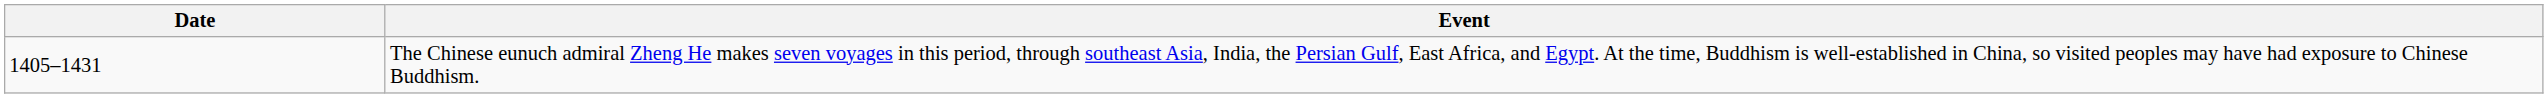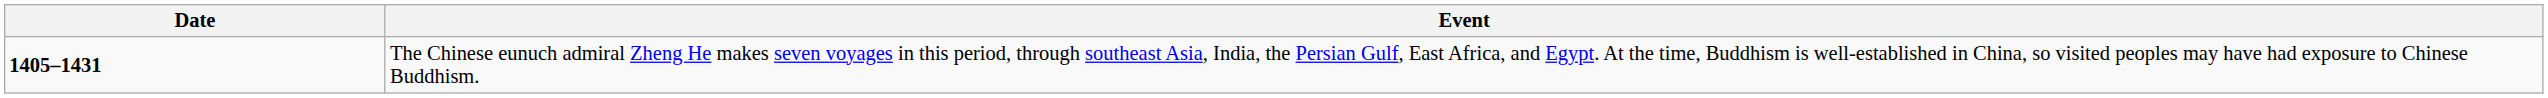(55, 64) normal -> (55, 64) bold
